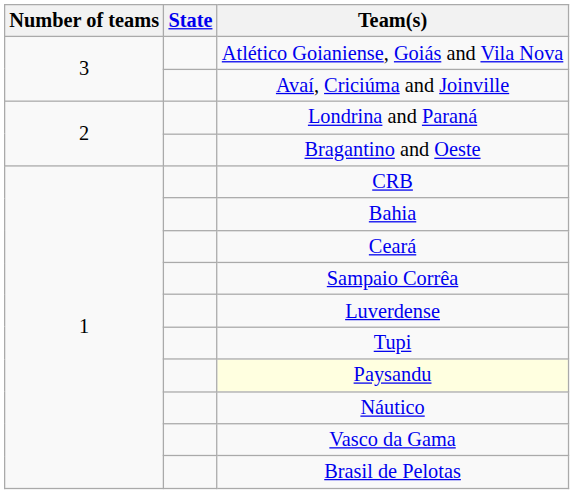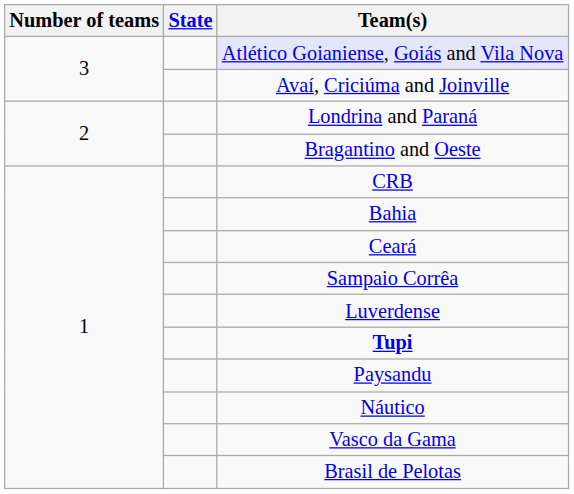(393, 52) no background -> (393, 52) lavender background
(393, 342) normal -> (393, 342) bold
(393, 375) lightyellow background -> (393, 375) no background
